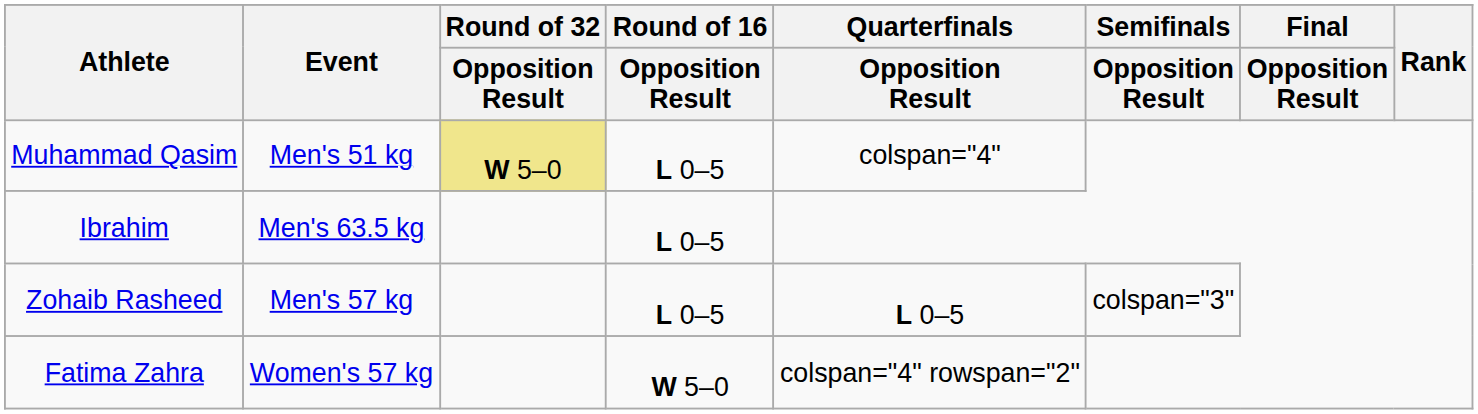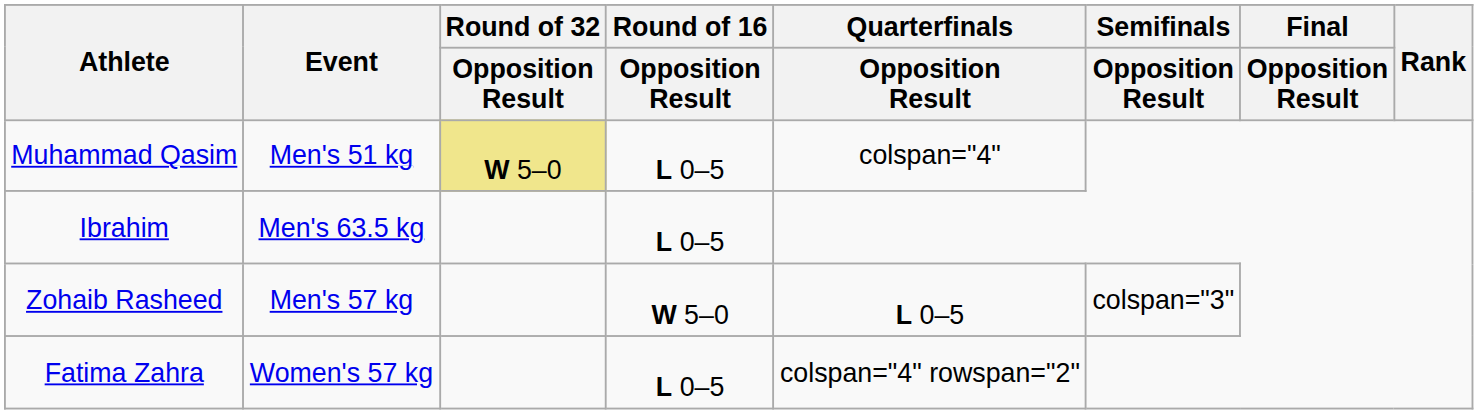(690, 315) L 0–5 -> (690, 315) W 5–0
(690, 387) W 5–0 -> (690, 387) L 0–5
